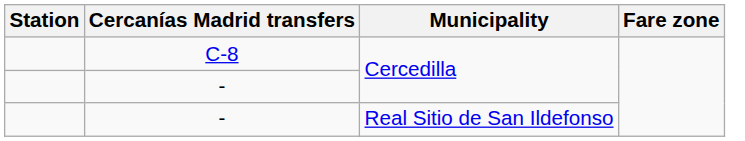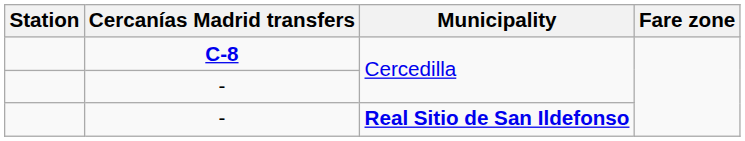(222, 53) normal -> (222, 53) bold
(489, 119) normal -> (497, 119) bold
